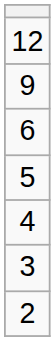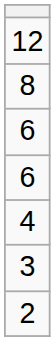(27, 85) 9 -> (27, 85) 8
(27, 176) 5 -> (27, 176) 6
